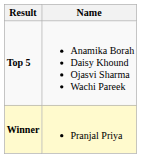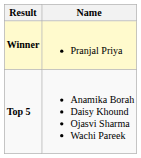rows swapped: (23, 129) <-> (19, 63)
